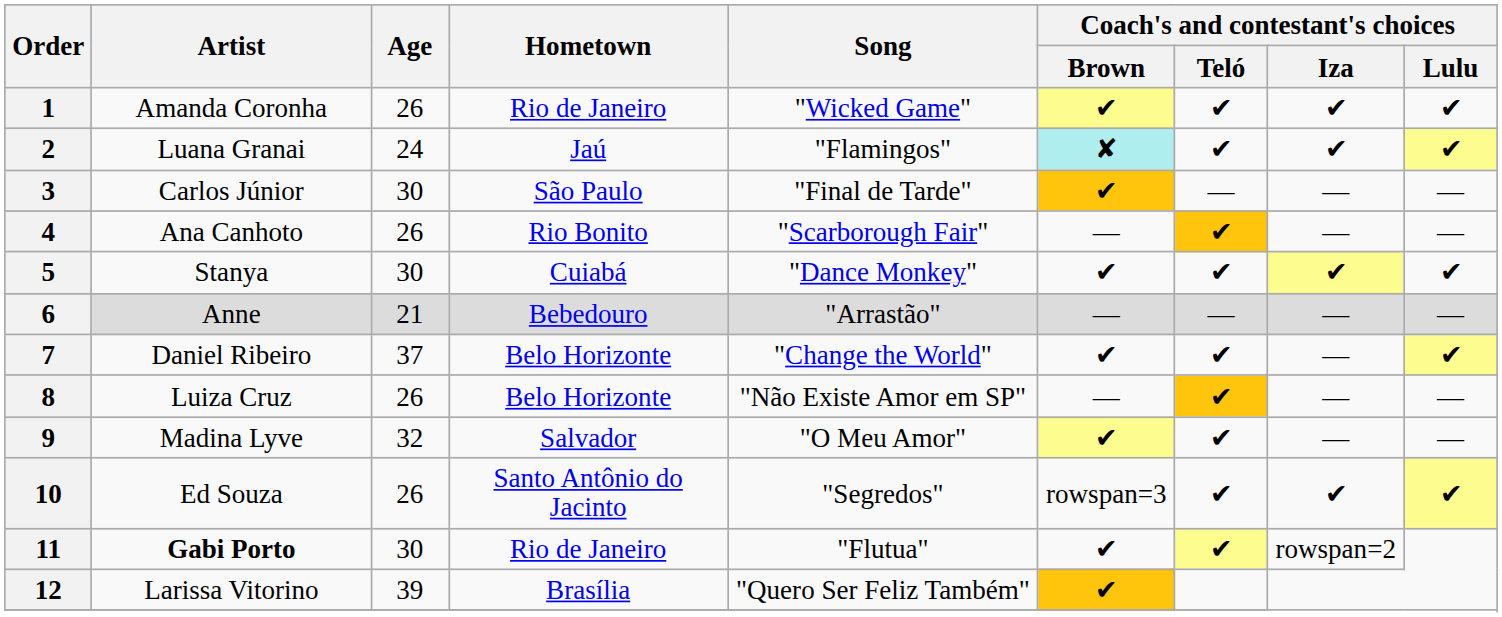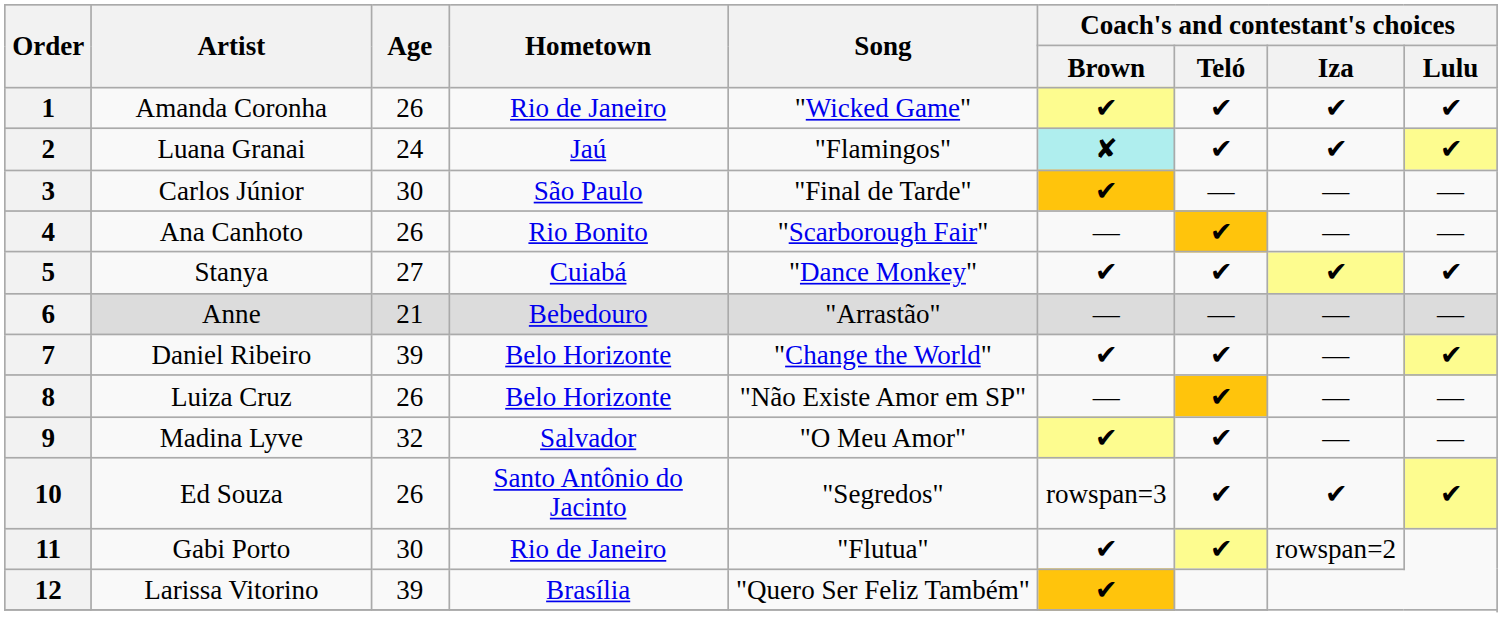(410, 273) 30 -> (410, 273) 27
(410, 355) 37 -> (410, 355) 39
(231, 548) bold -> (231, 548) normal
